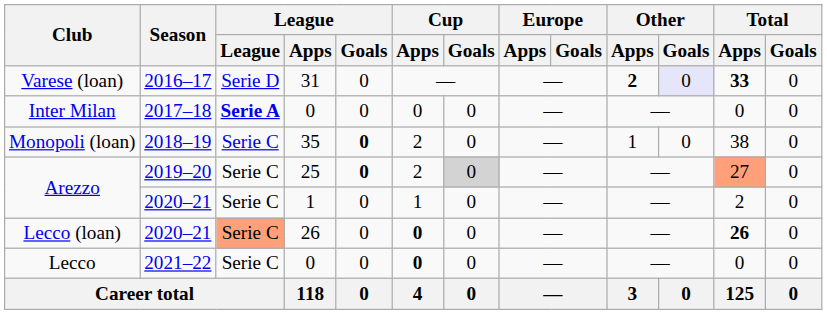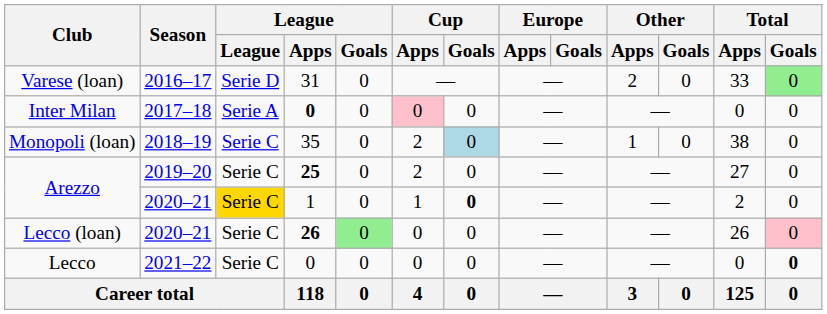(632, 80) bold -> (632, 80) normal
(686, 80) lavender background -> (686, 80) no background
(740, 80) bold -> (740, 80) normal
(793, 80) no background -> (793, 80) lightgreen background
(250, 111) bold -> (250, 111) normal
(310, 111) normal -> (310, 111) bold
(418, 111) no background -> (418, 111) pink background
(364, 141) bold -> (364, 141) normal
(471, 141) no background -> (471, 141) lightblue background
(310, 171) normal -> (310, 171) bold
(364, 171) bold -> (364, 171) normal
(471, 171) lightgrey background -> (471, 171) no background
(740, 171) lightsalmon background -> (740, 171) no background
(250, 202) no background -> (250, 202) gold background
(471, 202) normal -> (471, 202) bold
(250, 232) lightsalmon background -> (250, 232) no background
(310, 232) normal -> (310, 232) bold
(364, 232) no background -> (364, 232) lightgreen background
(418, 232) bold -> (418, 232) normal
(740, 232) bold -> (740, 232) normal
(793, 232) no background -> (793, 232) pink background
(418, 263) bold -> (418, 263) normal
(793, 263) normal -> (793, 263) bold
